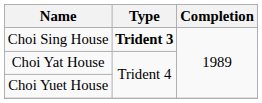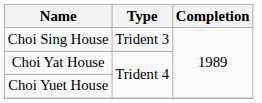(144, 39) bold -> (142, 39) normal
